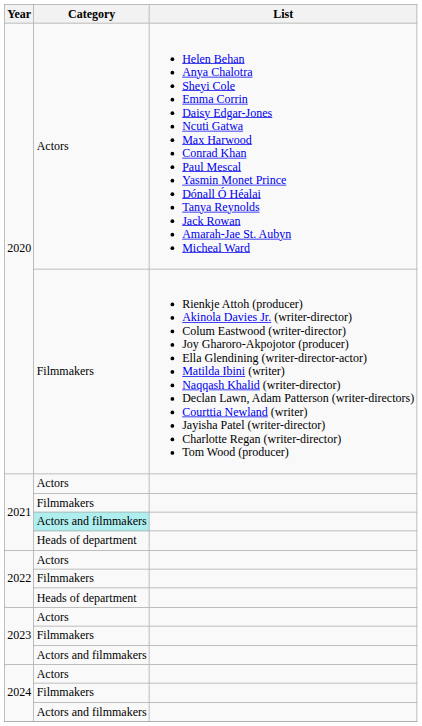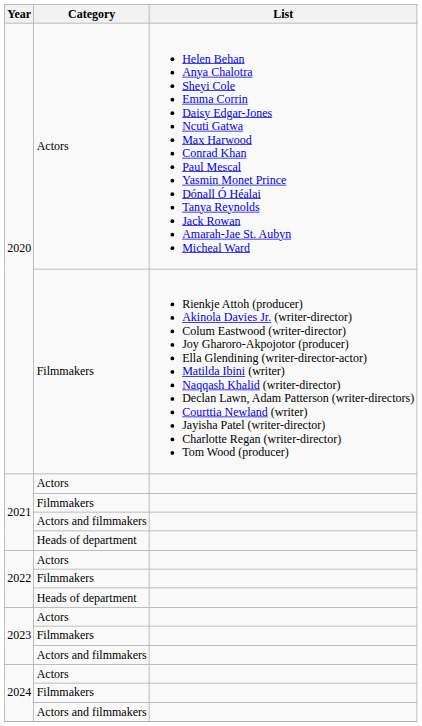(92, 521) paleturquoise background -> (92, 521) no background
